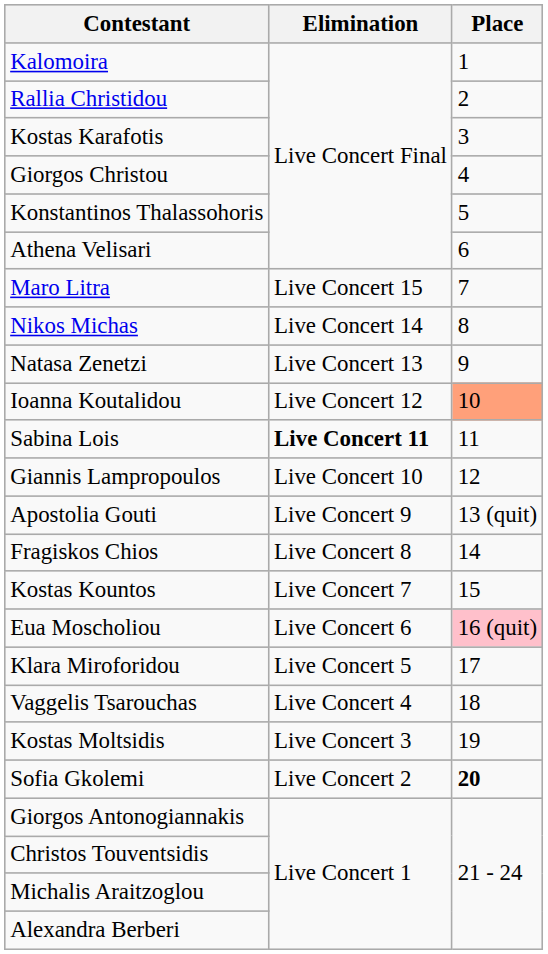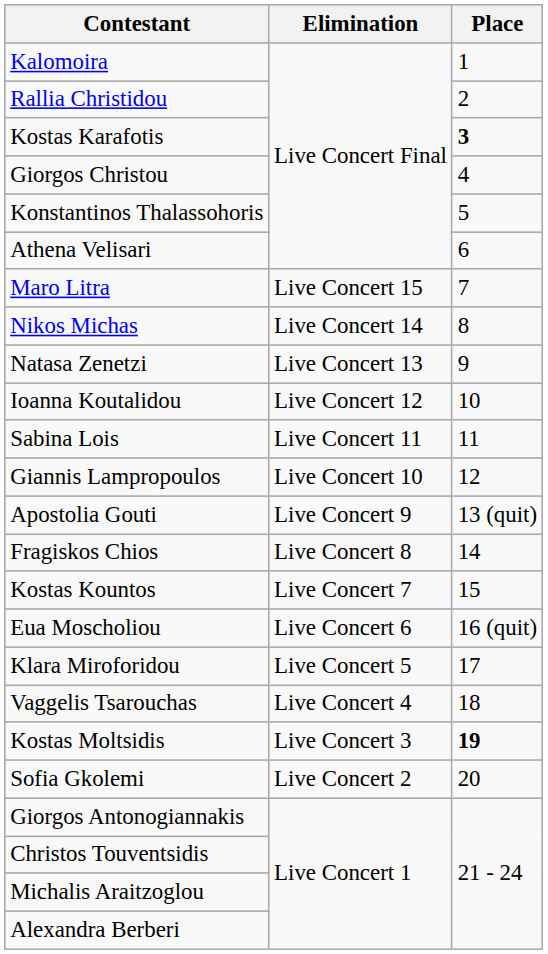(463, 137) normal -> (463, 137) bold
(469, 401) lightsalmon background -> (469, 401) no background
(352, 439) bold -> (348, 439) normal
(497, 627) pink background -> (497, 627) no background
(469, 741) normal -> (469, 741) bold
(469, 779) bold -> (469, 779) normal
